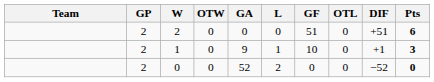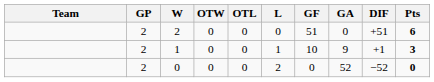columns swapped: (345, 13) <-> (244, 13)
